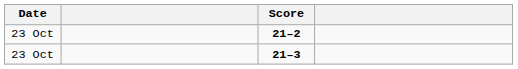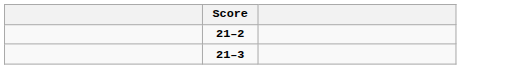- column: (33, 14)
